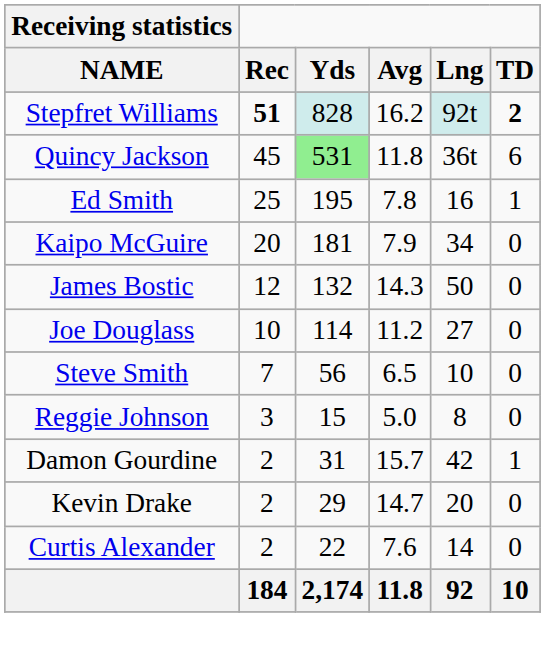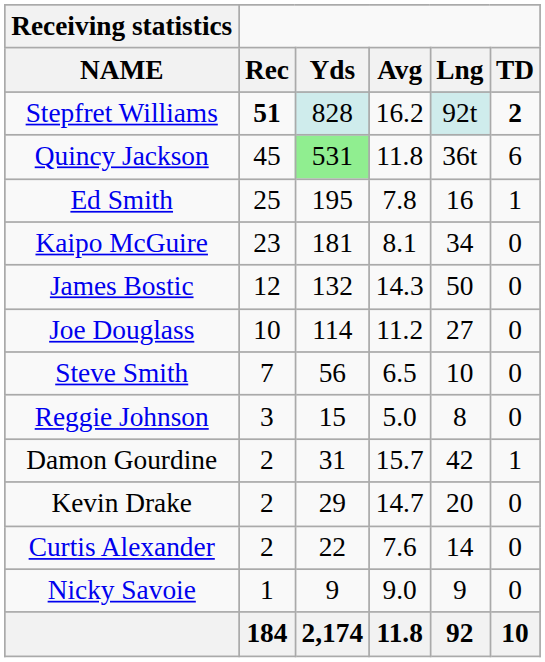(267, 243) 20 -> (267, 243) 23
(400, 243) 7.9 -> (400, 243) 8.1
+ row: (122, 590)
